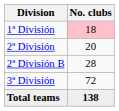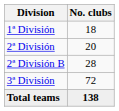(91, 30) pink background -> (91, 30) no background
